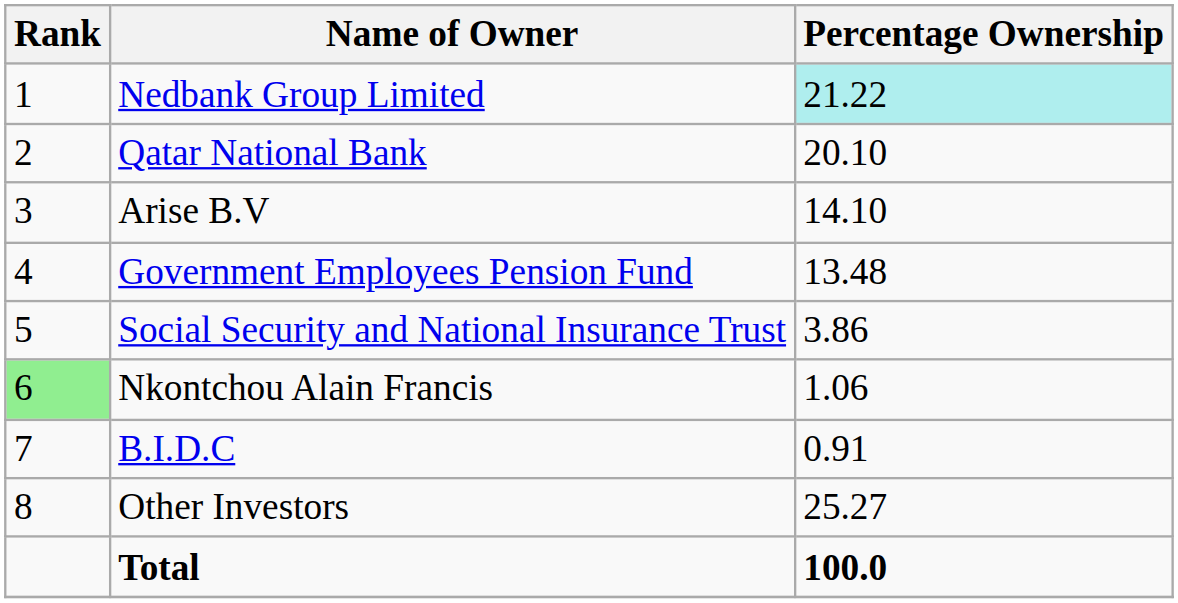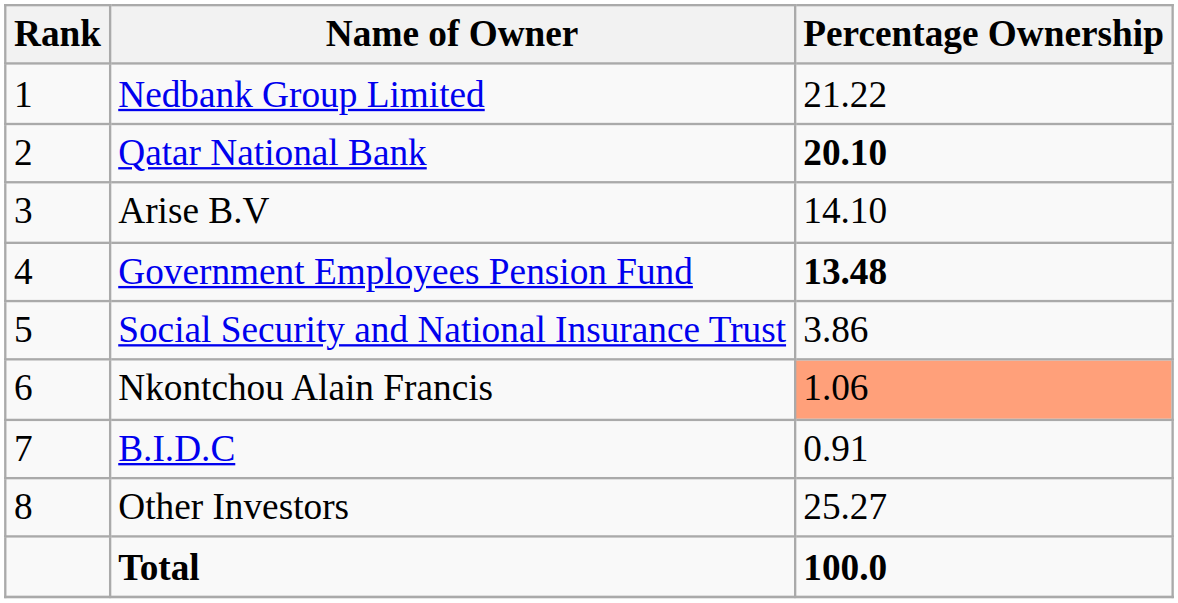(845, 93) paleturquoise background -> (845, 93) no background
(845, 152) normal -> (845, 152) bold
(845, 270) normal -> (845, 270) bold
(23, 388) lightgreen background -> (23, 388) no background
(836, 388) no background -> (836, 388) lightsalmon background
